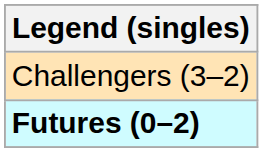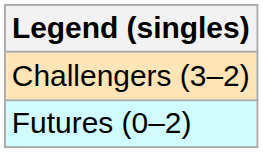(106, 123) bold -> (102, 123) normal
